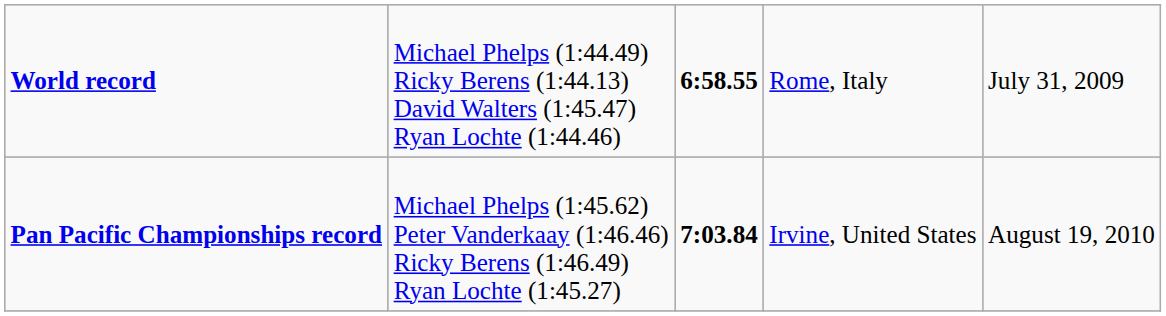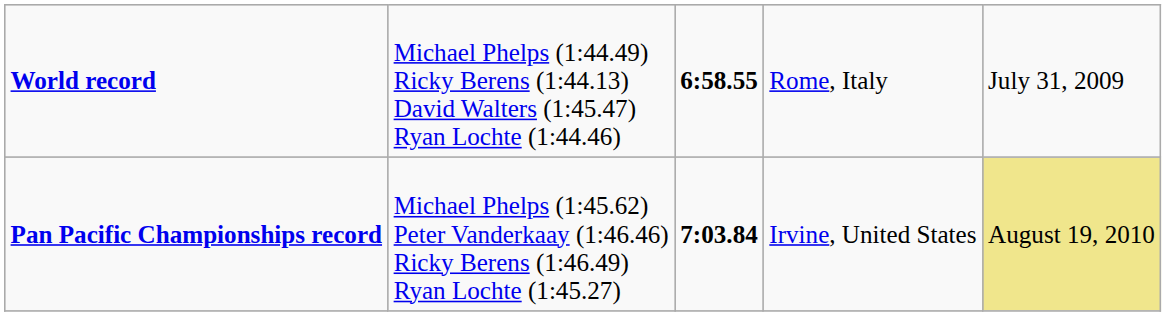(1071, 233) no background -> (1071, 233) khaki background
